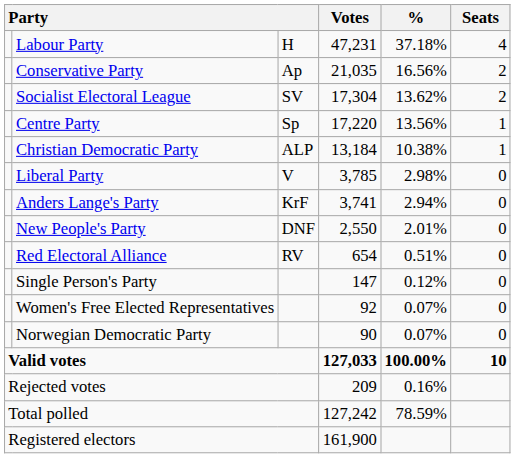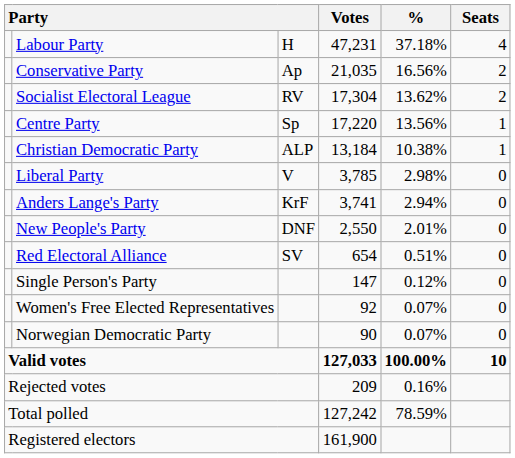(292, 96) SV -> (293, 96) RV
(293, 255) RV -> (292, 255) SV
